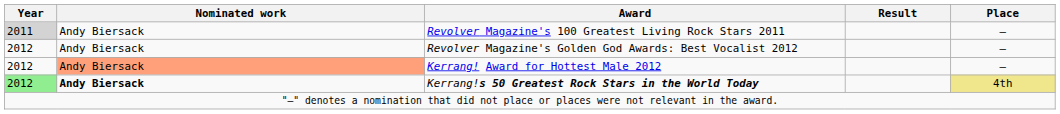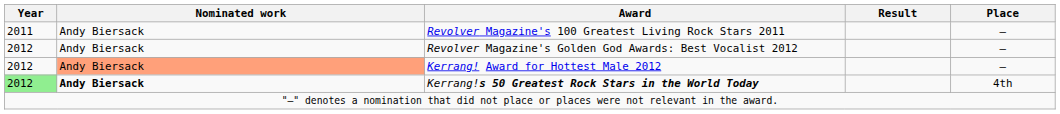(20, 31) lightgrey background -> (20, 31) no background
(1003, 84) khaki background -> (1003, 84) no background
